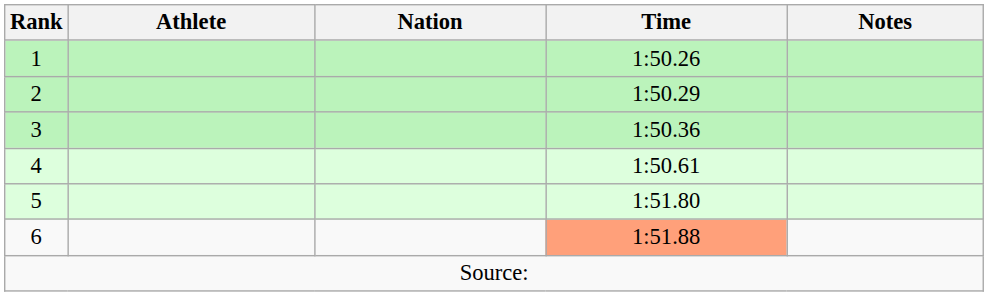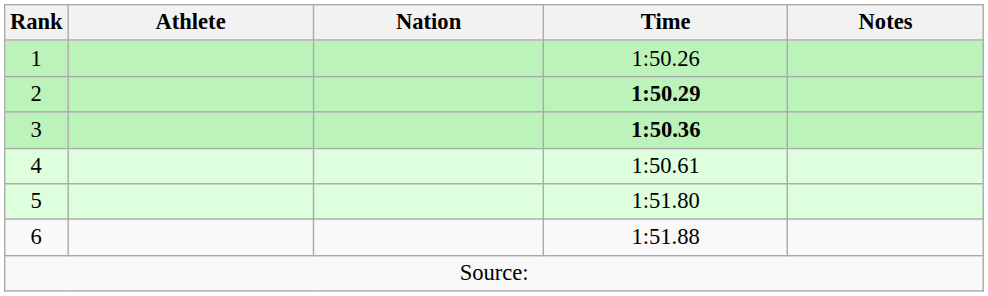(666, 93) normal -> (666, 93) bold
(666, 129) normal -> (666, 129) bold
(666, 237) lightsalmon background -> (666, 237) no background
